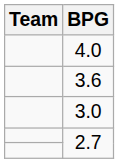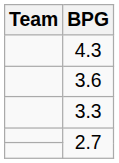(88, 50) 4.0 -> (88, 50) 4.3
(88, 111) 3.0 -> (88, 111) 3.3
